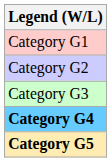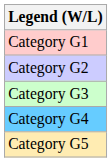(51, 118) bold -> (48, 118) normal
(51, 143) bold -> (48, 143) normal
